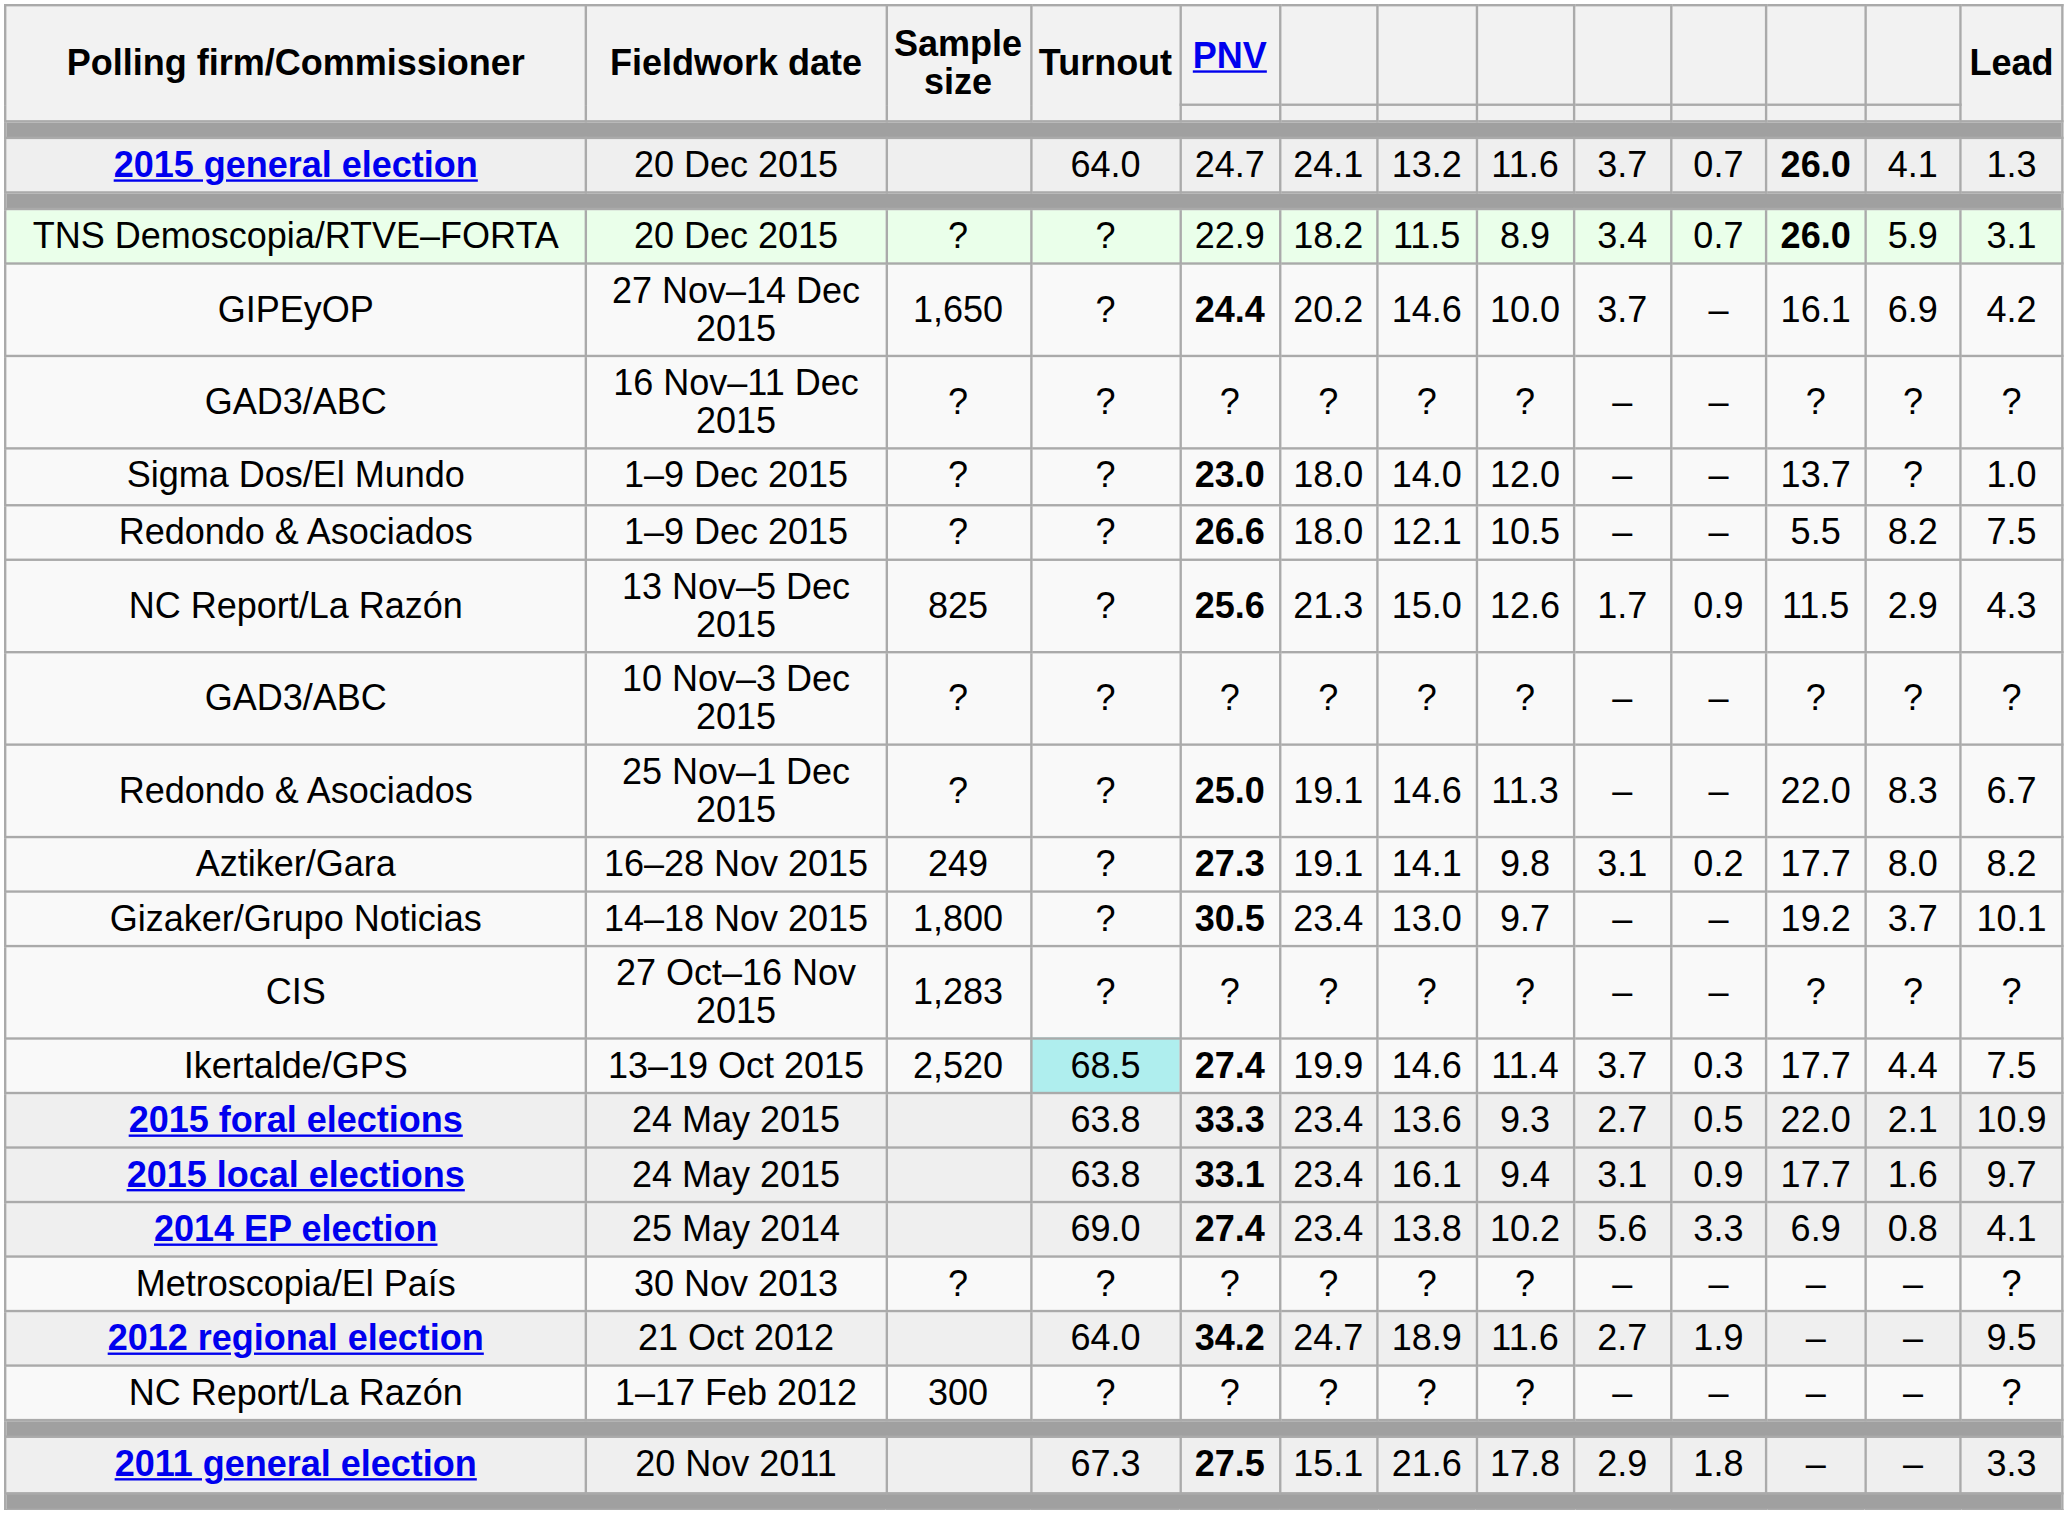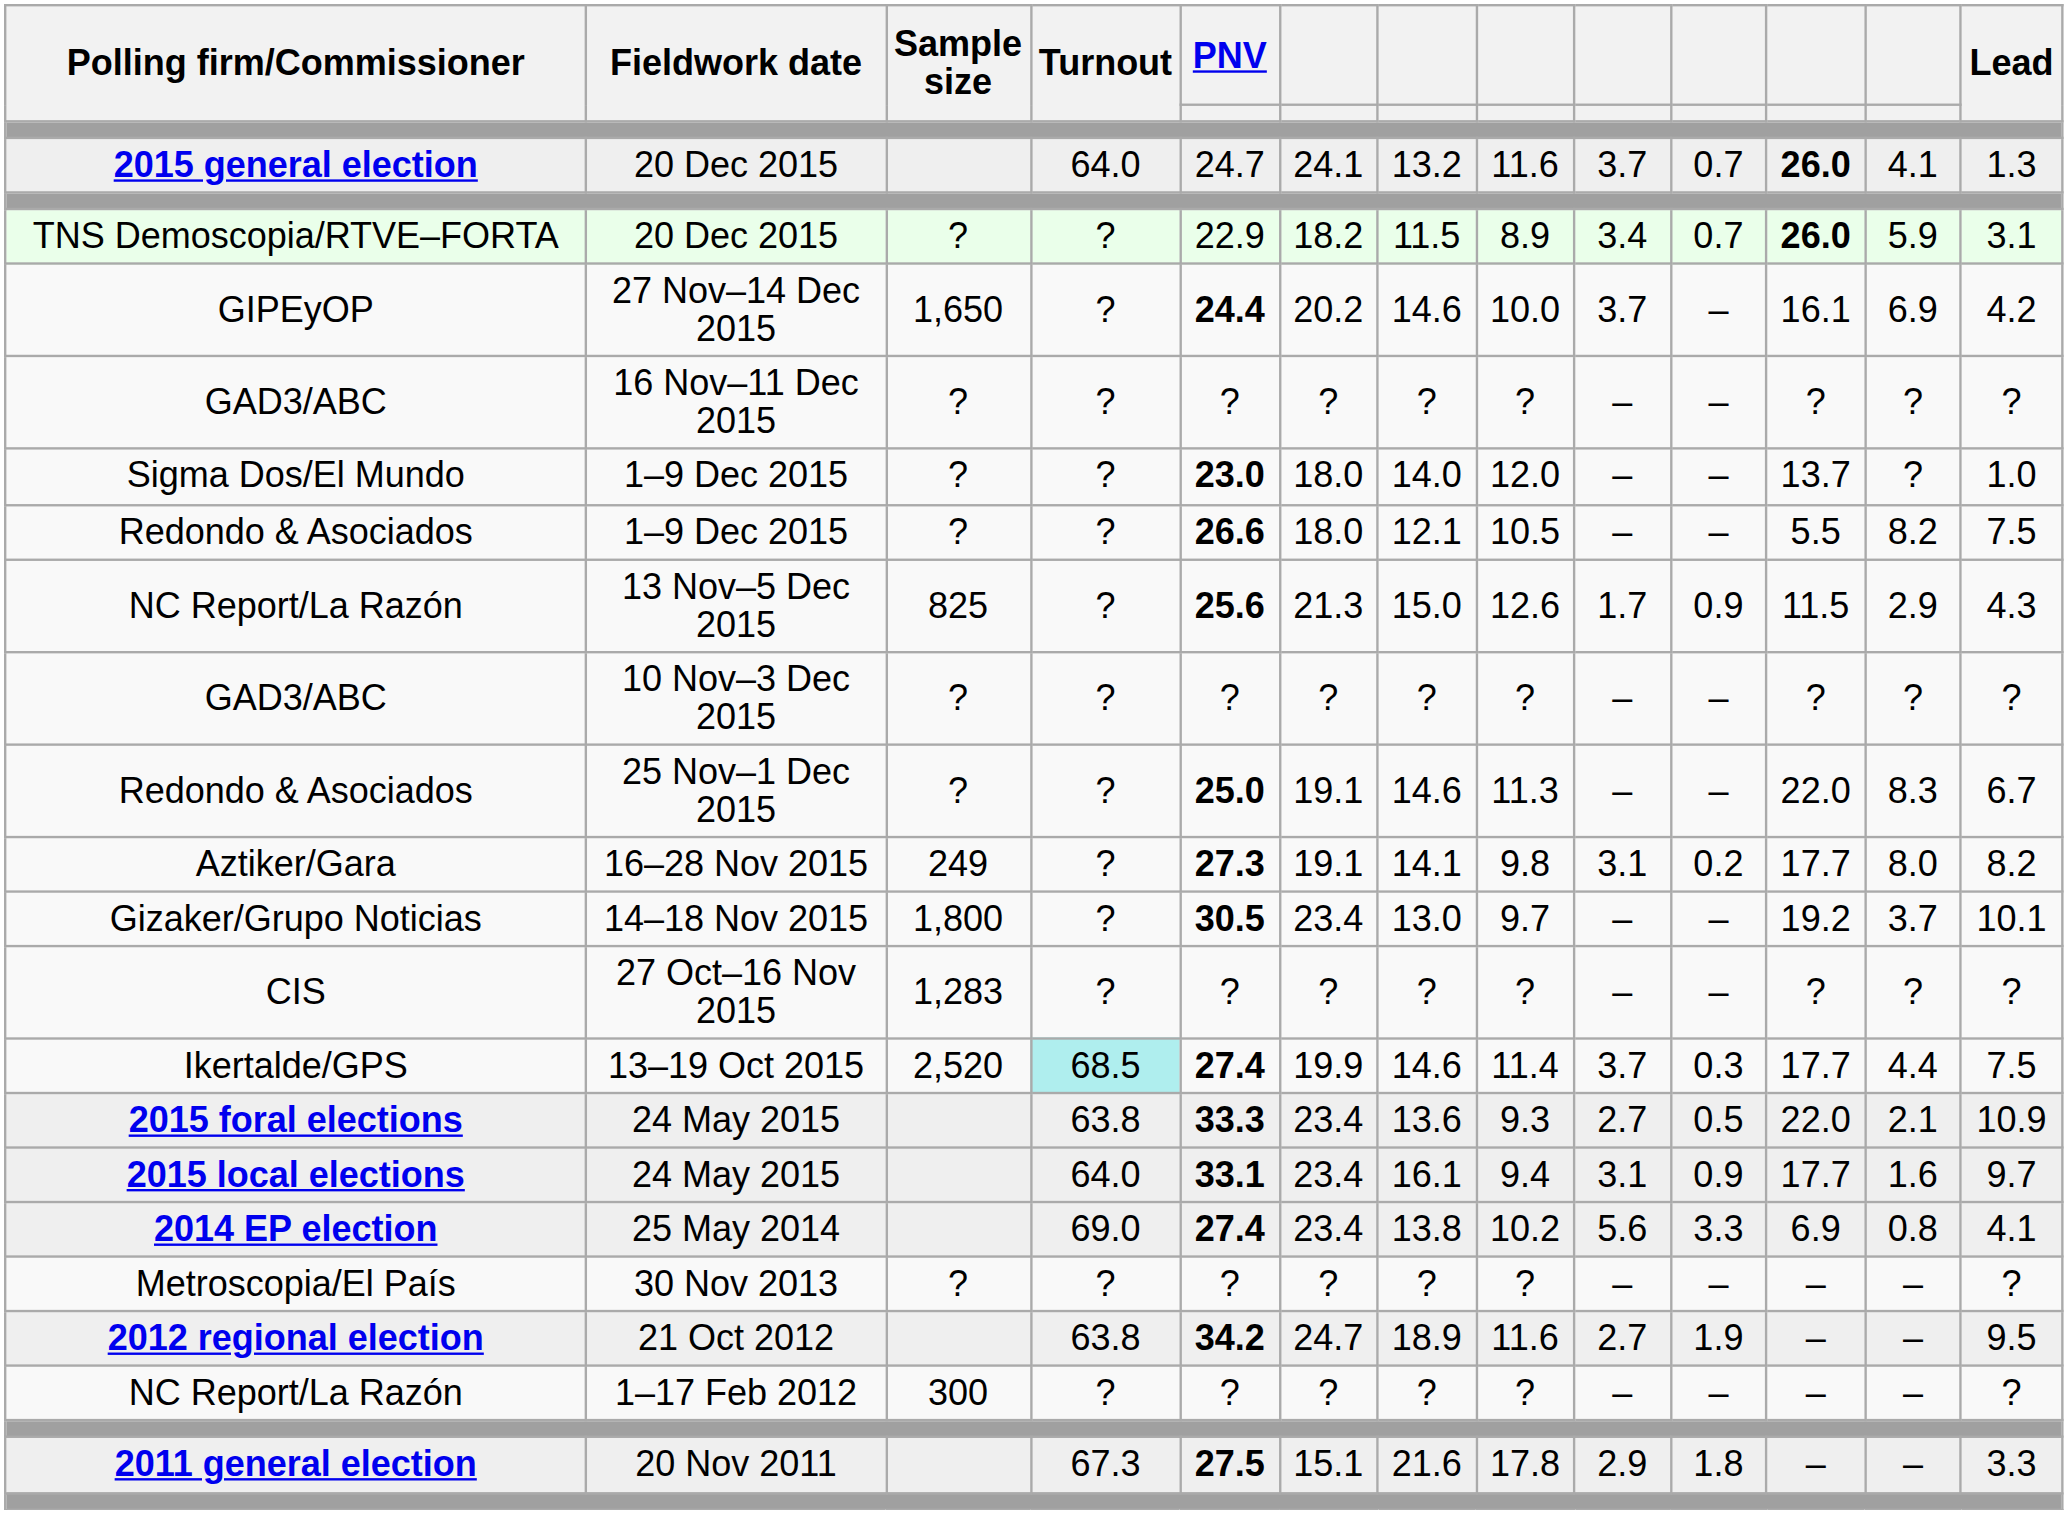(1105, 1174) 63.8 -> (1105, 1174) 64.0
(1105, 1338) 64.0 -> (1105, 1338) 63.8
